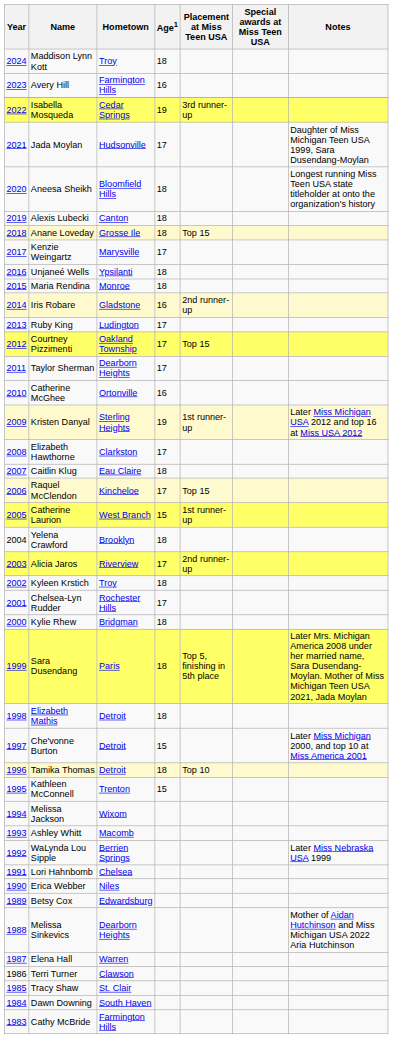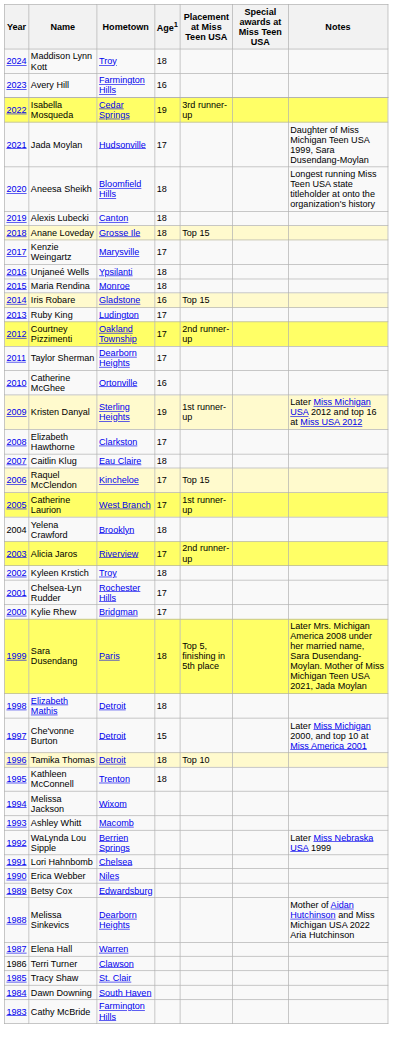(206, 306) 2nd runner-up -> (196, 301) Top 15
(196, 344) Top 15 -> (206, 334) 2nd runner-up
(162, 515) 15 -> (162, 505) 17
(162, 622) 18 -> (162, 612) 17
(162, 790) 15 -> (162, 780) 18
